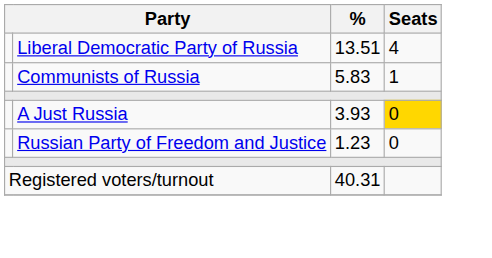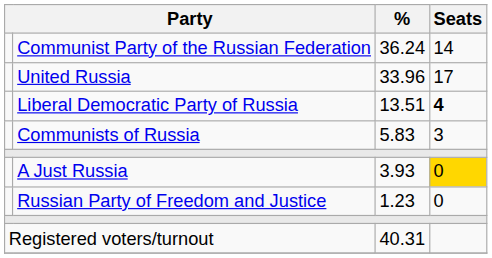+ row: (194, 47)
+ row: (74, 76)
(394, 47) normal -> (439, 105) bold
(394, 76) 1 -> (439, 134) 3
